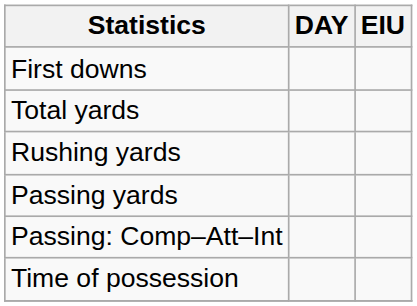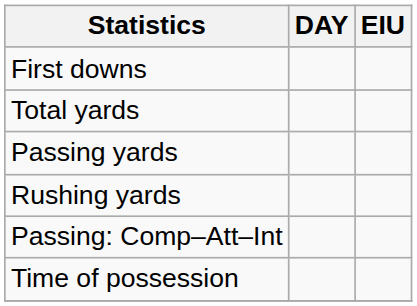rows swapped: (96, 152) <-> (94, 194)
